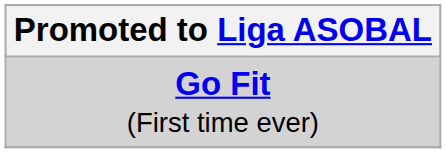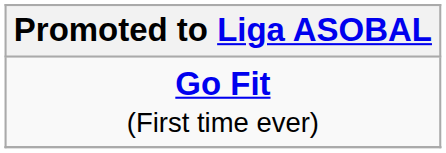(223, 101) lightgrey background -> (223, 101) no background
